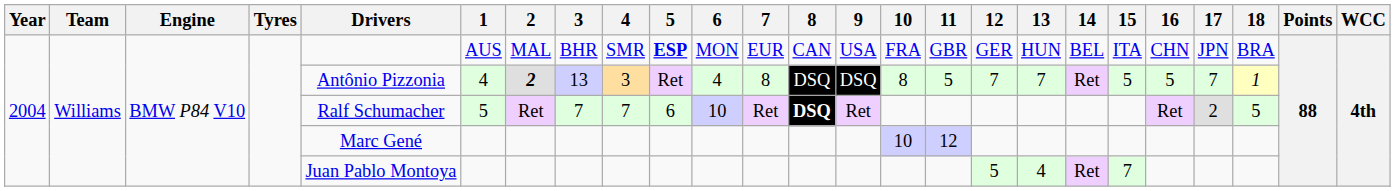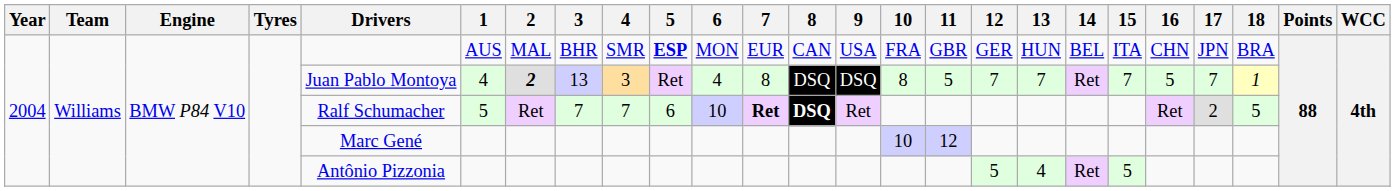(381, 80) Antônio Pizzonia -> (381, 80) Juan Pablo Montoya
(1127, 80) 5 -> (1127, 80) 7
(766, 110) normal -> (766, 110) bold
(381, 171) Juan Pablo Montoya -> (381, 171) Antônio Pizzonia
(1127, 171) 7 -> (1127, 171) 5
